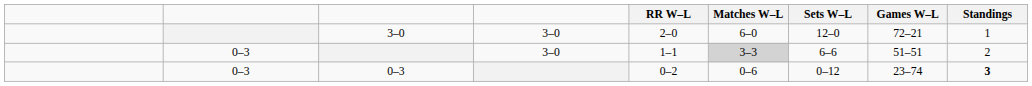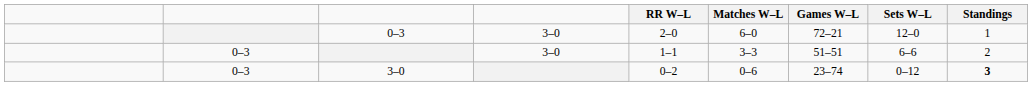columns swapped: (828, 14) <-> (908, 14)
(396, 33) 3–0 -> (396, 33) 0–3
(748, 52) lightgrey background -> (748, 52) no background
(396, 72) 0–3 -> (396, 72) 3–0
